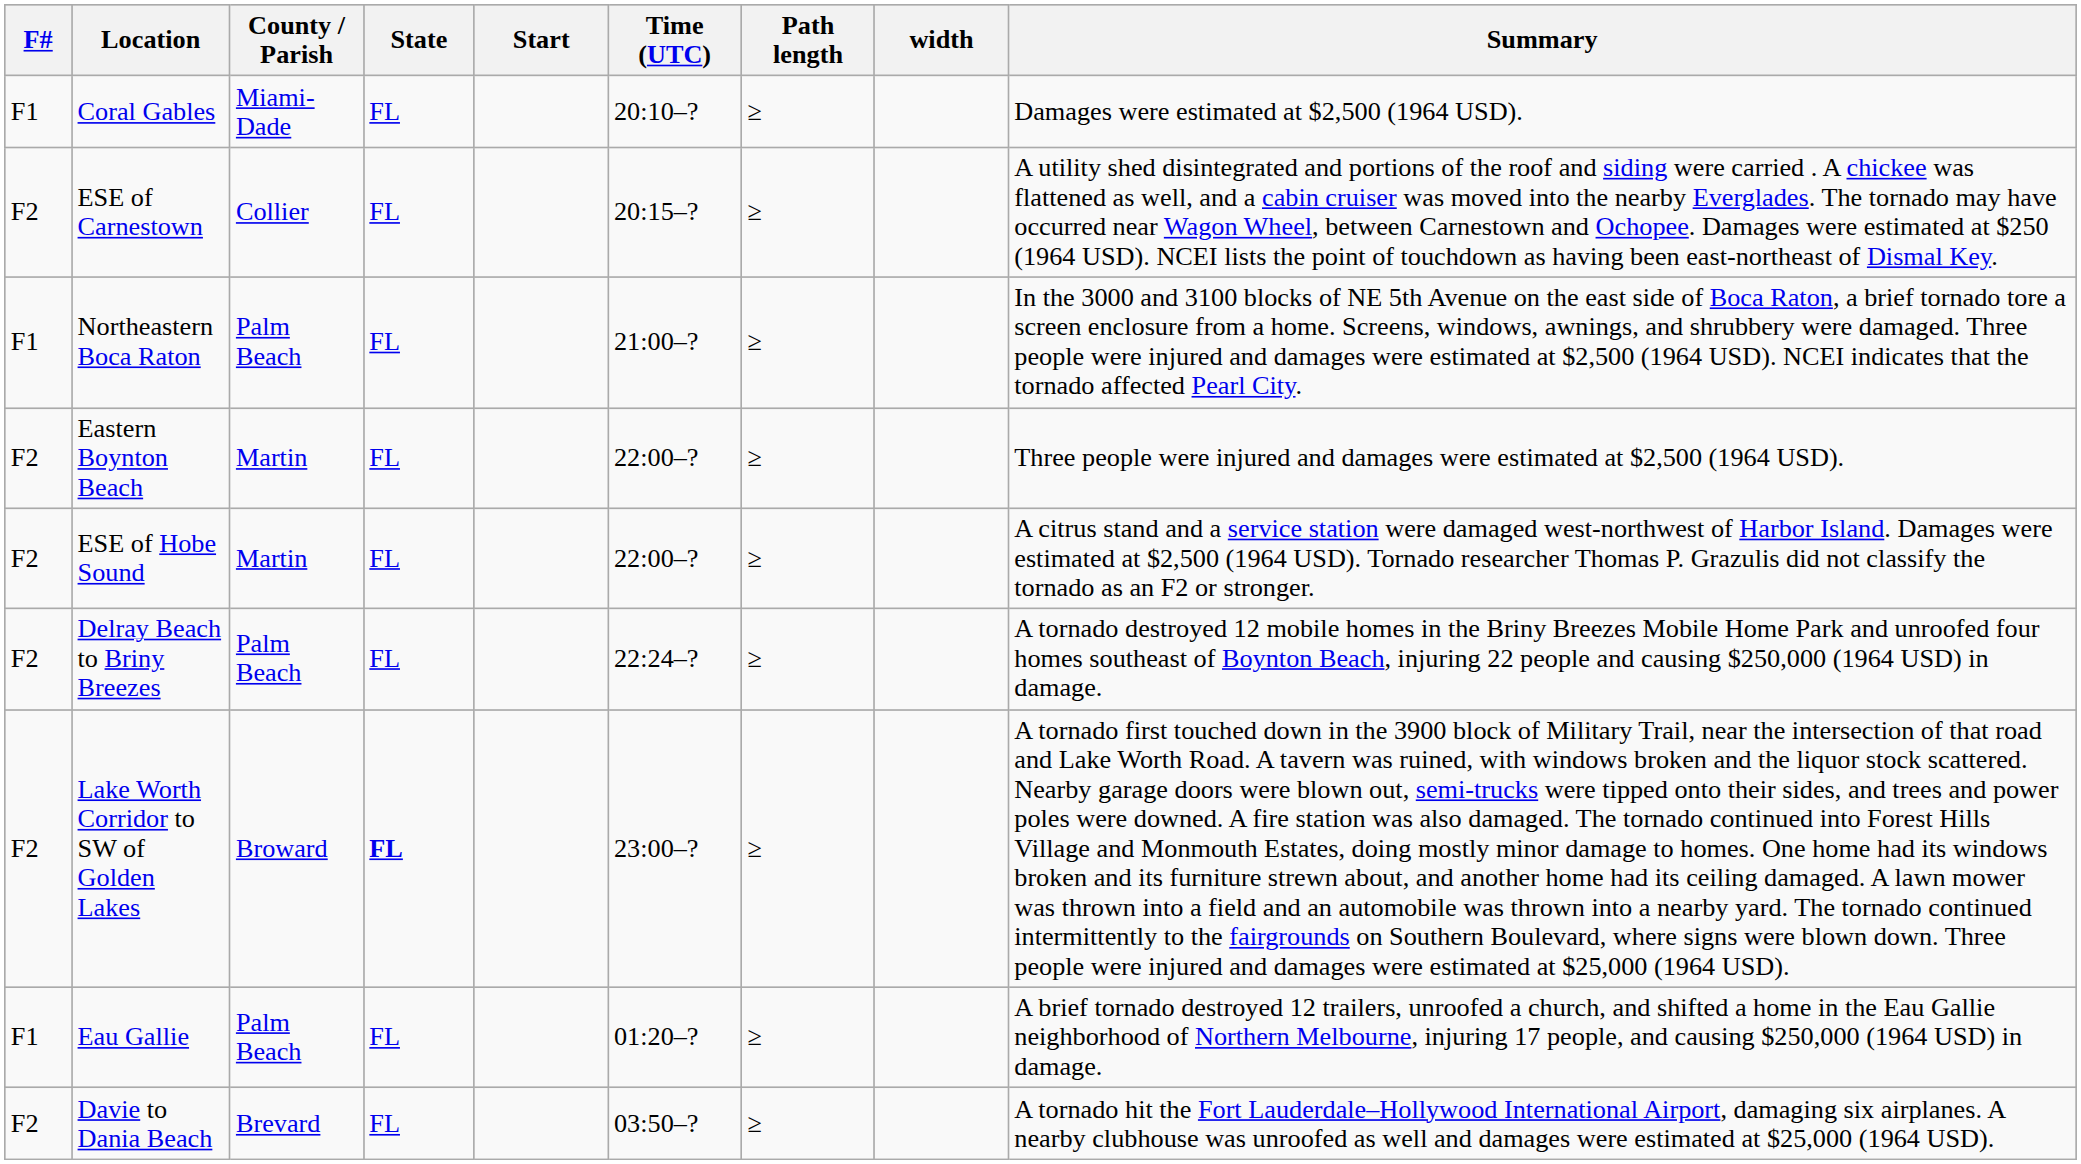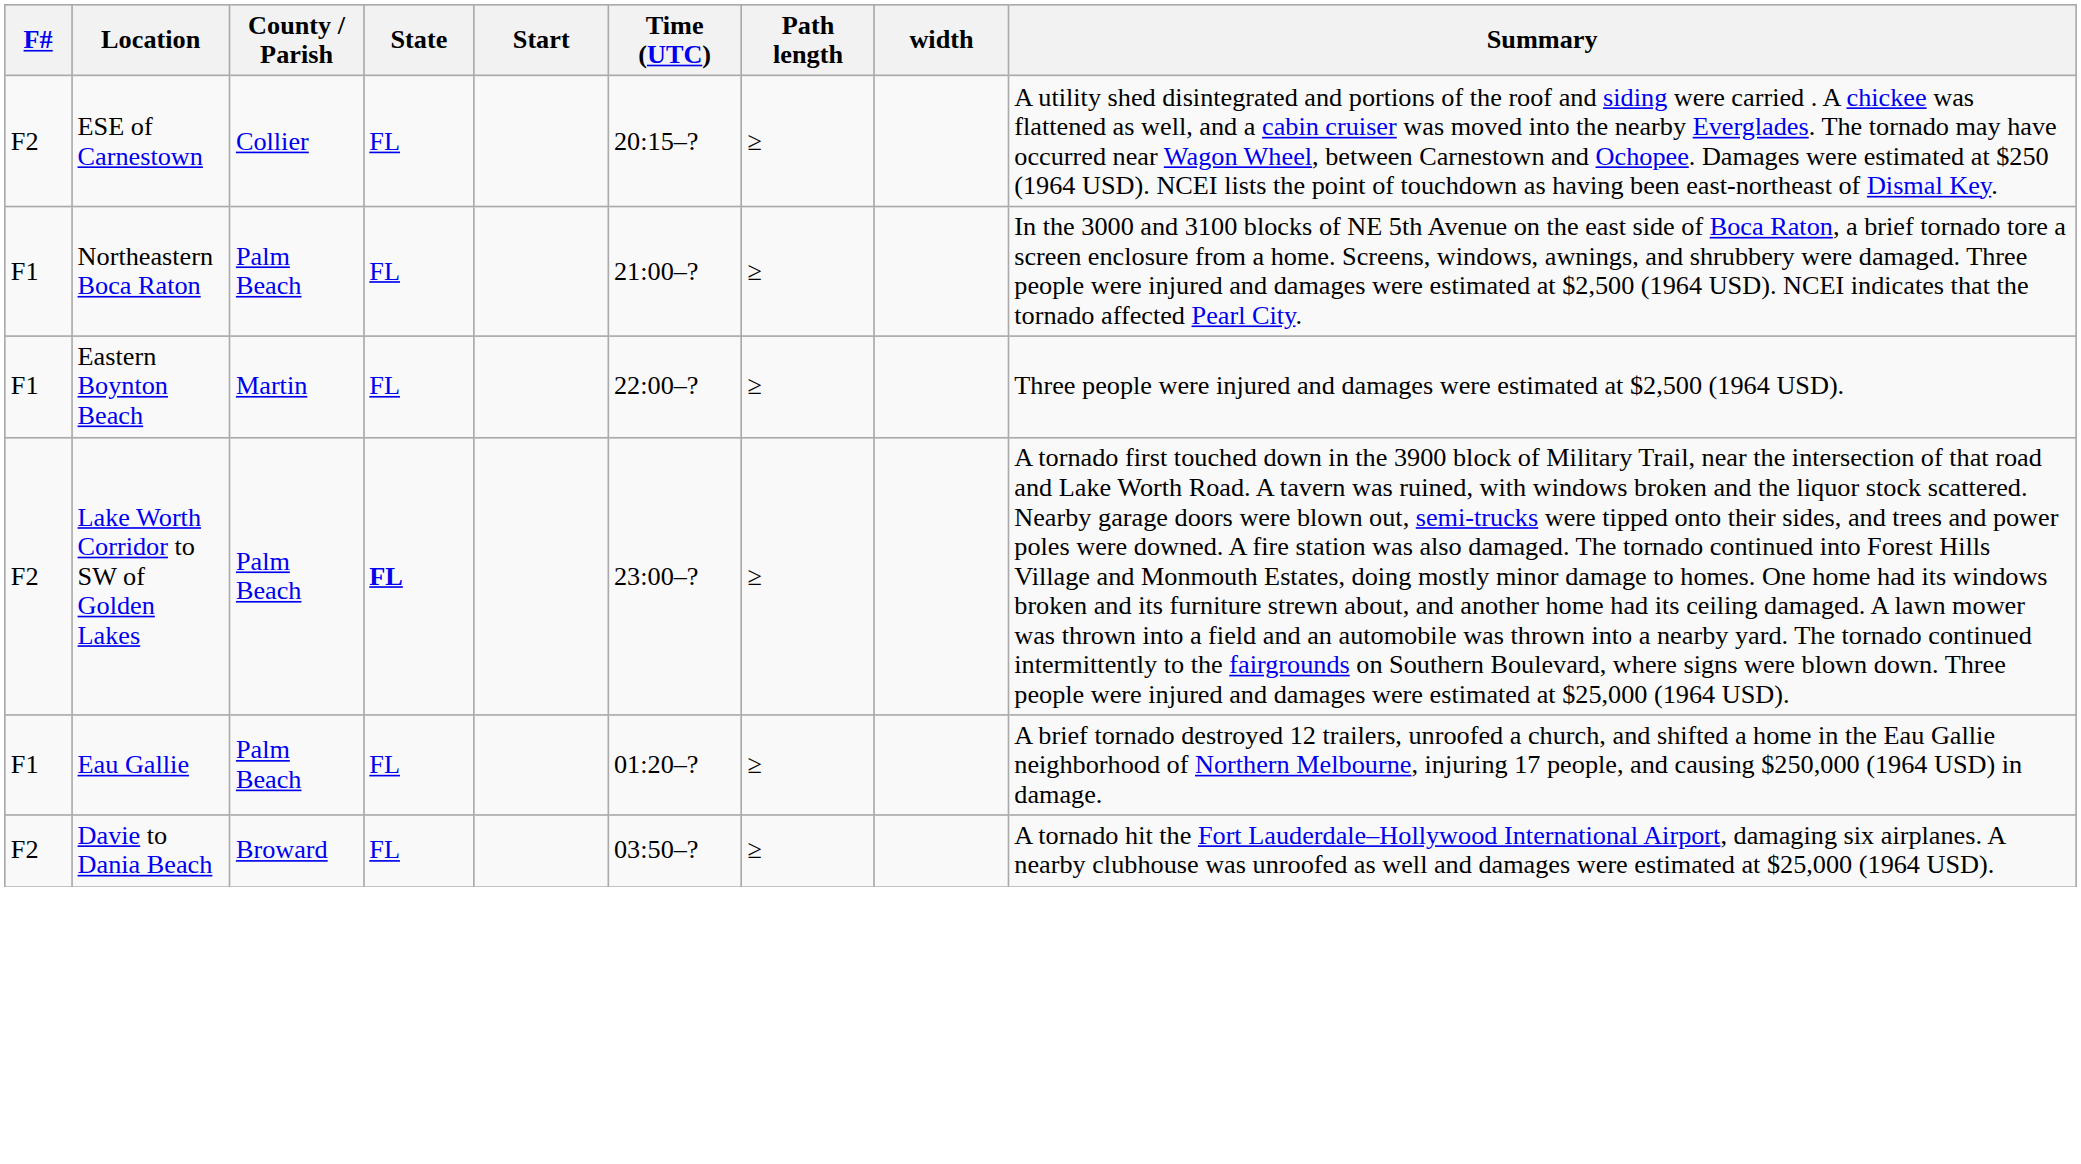- row: (146, 111)
(25, 457) F2 -> (25, 386) F1
- row: (147, 558)
- row: (149, 658)
(282, 847) Broward -> (269, 575) Palm Beach
(278, 1123) Brevard -> (282, 850) Broward
